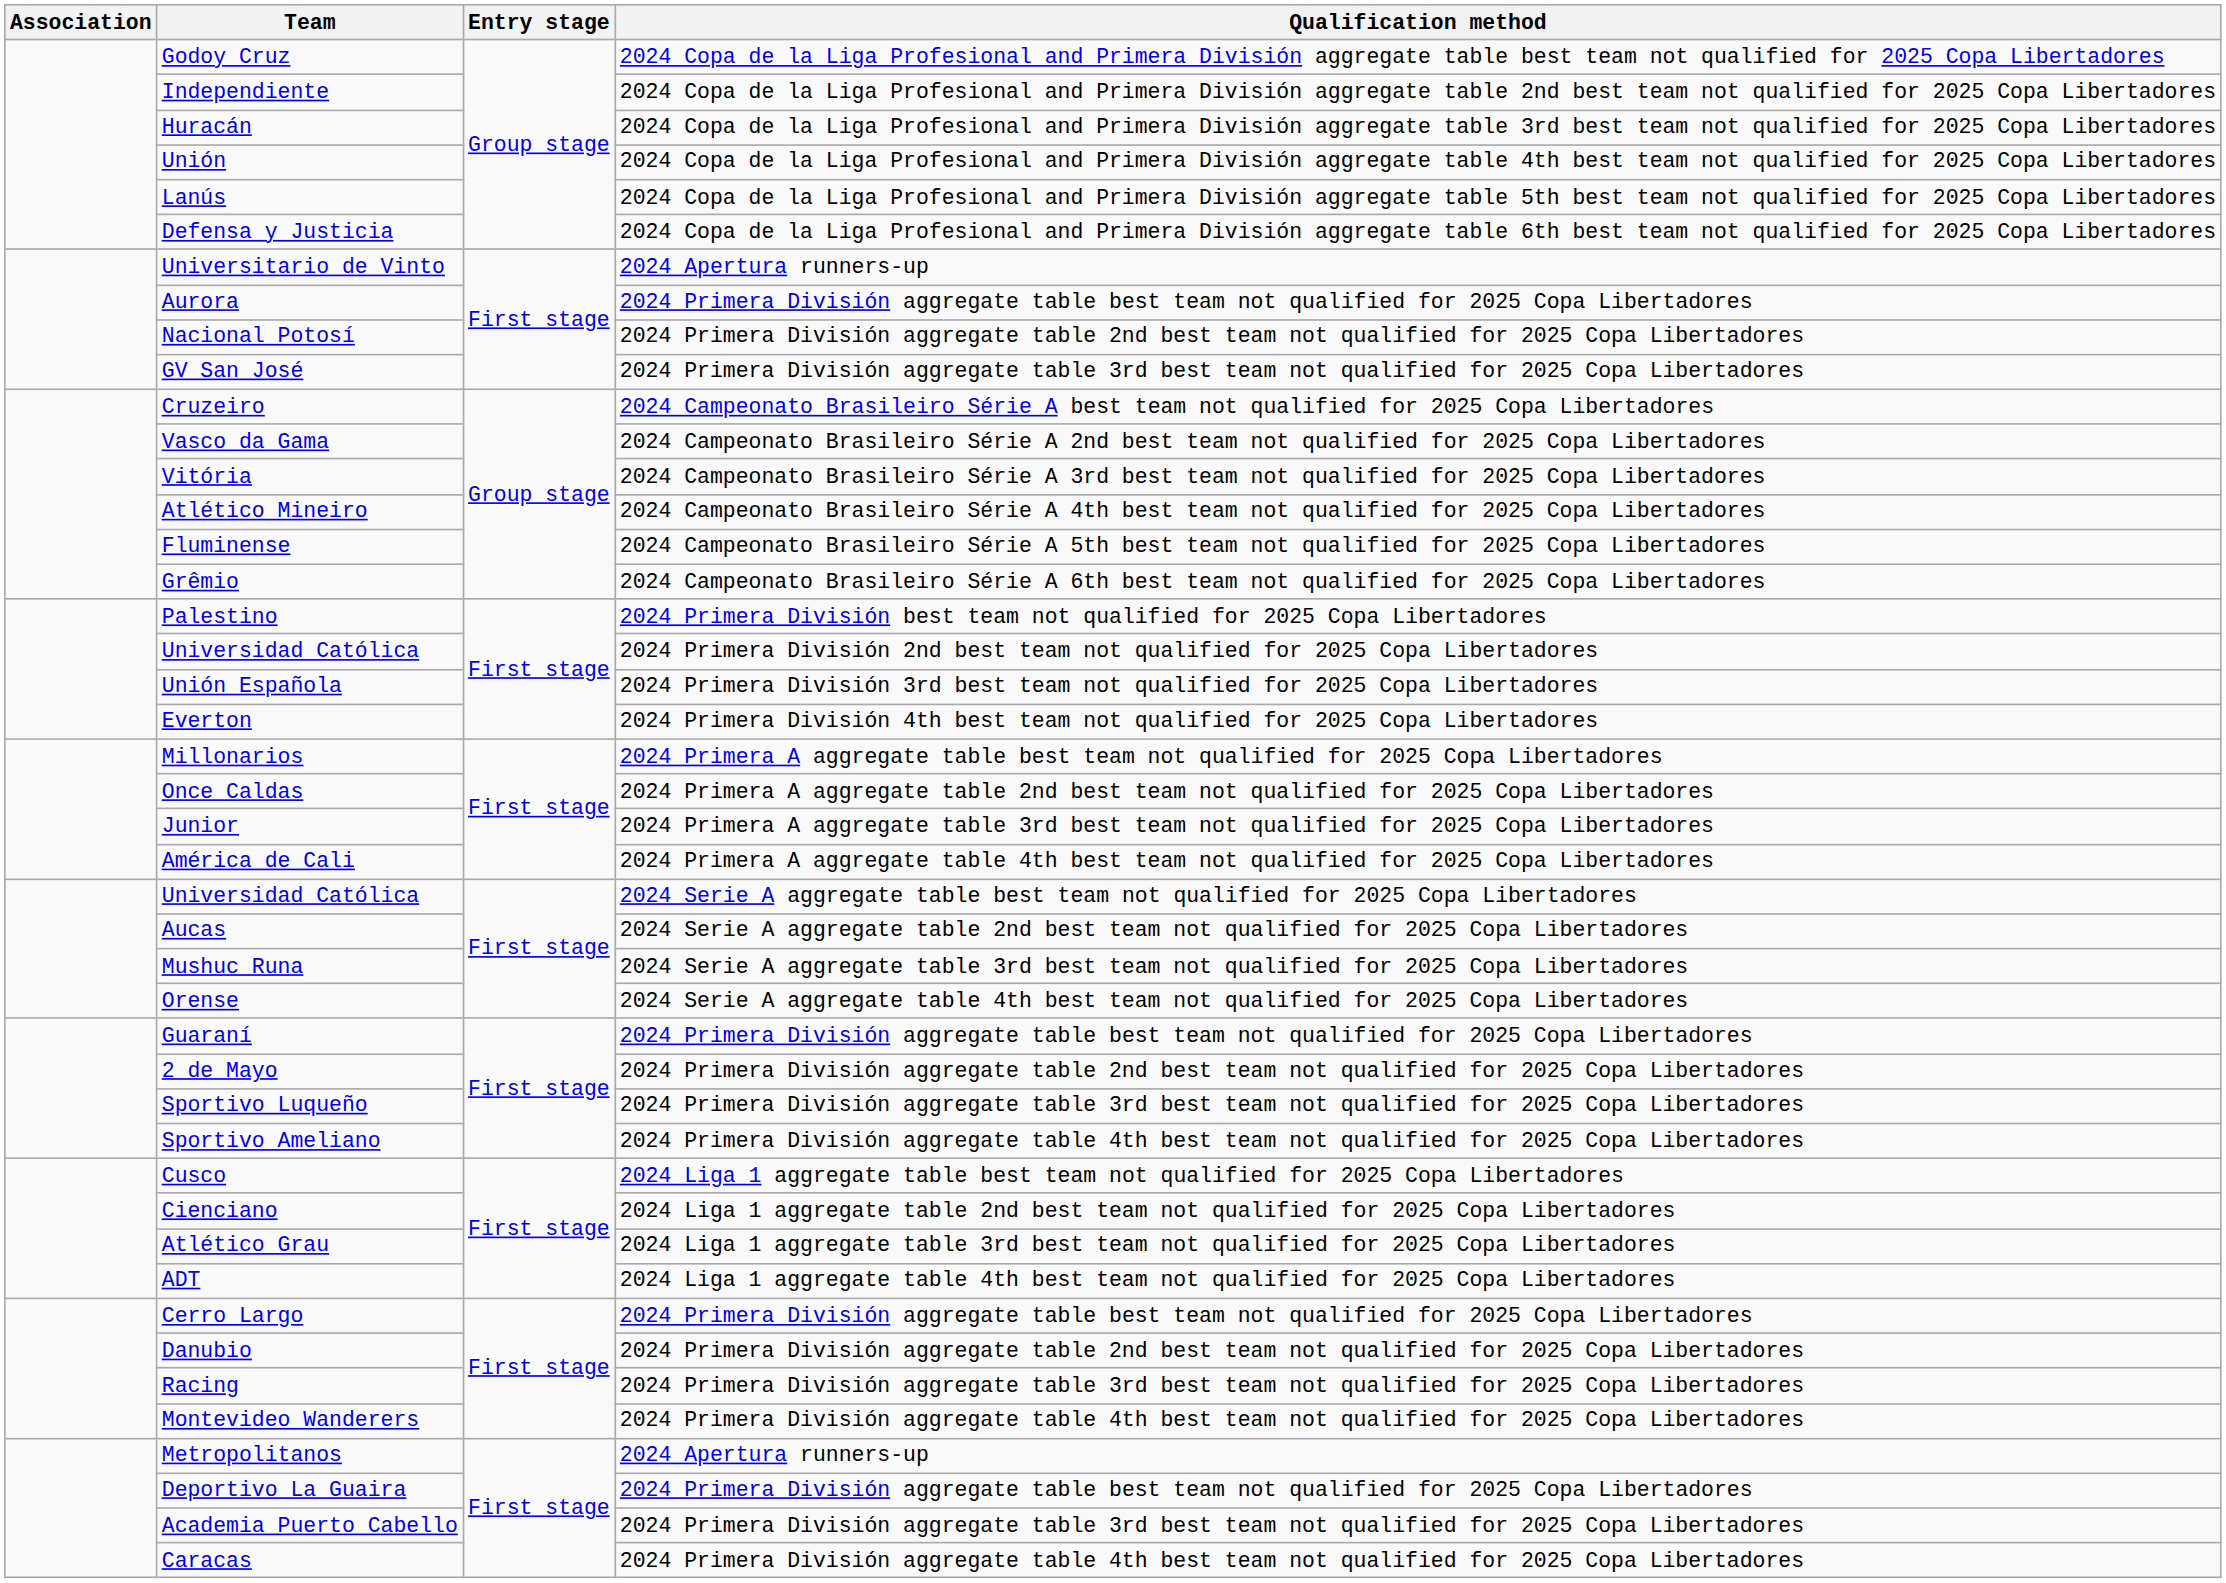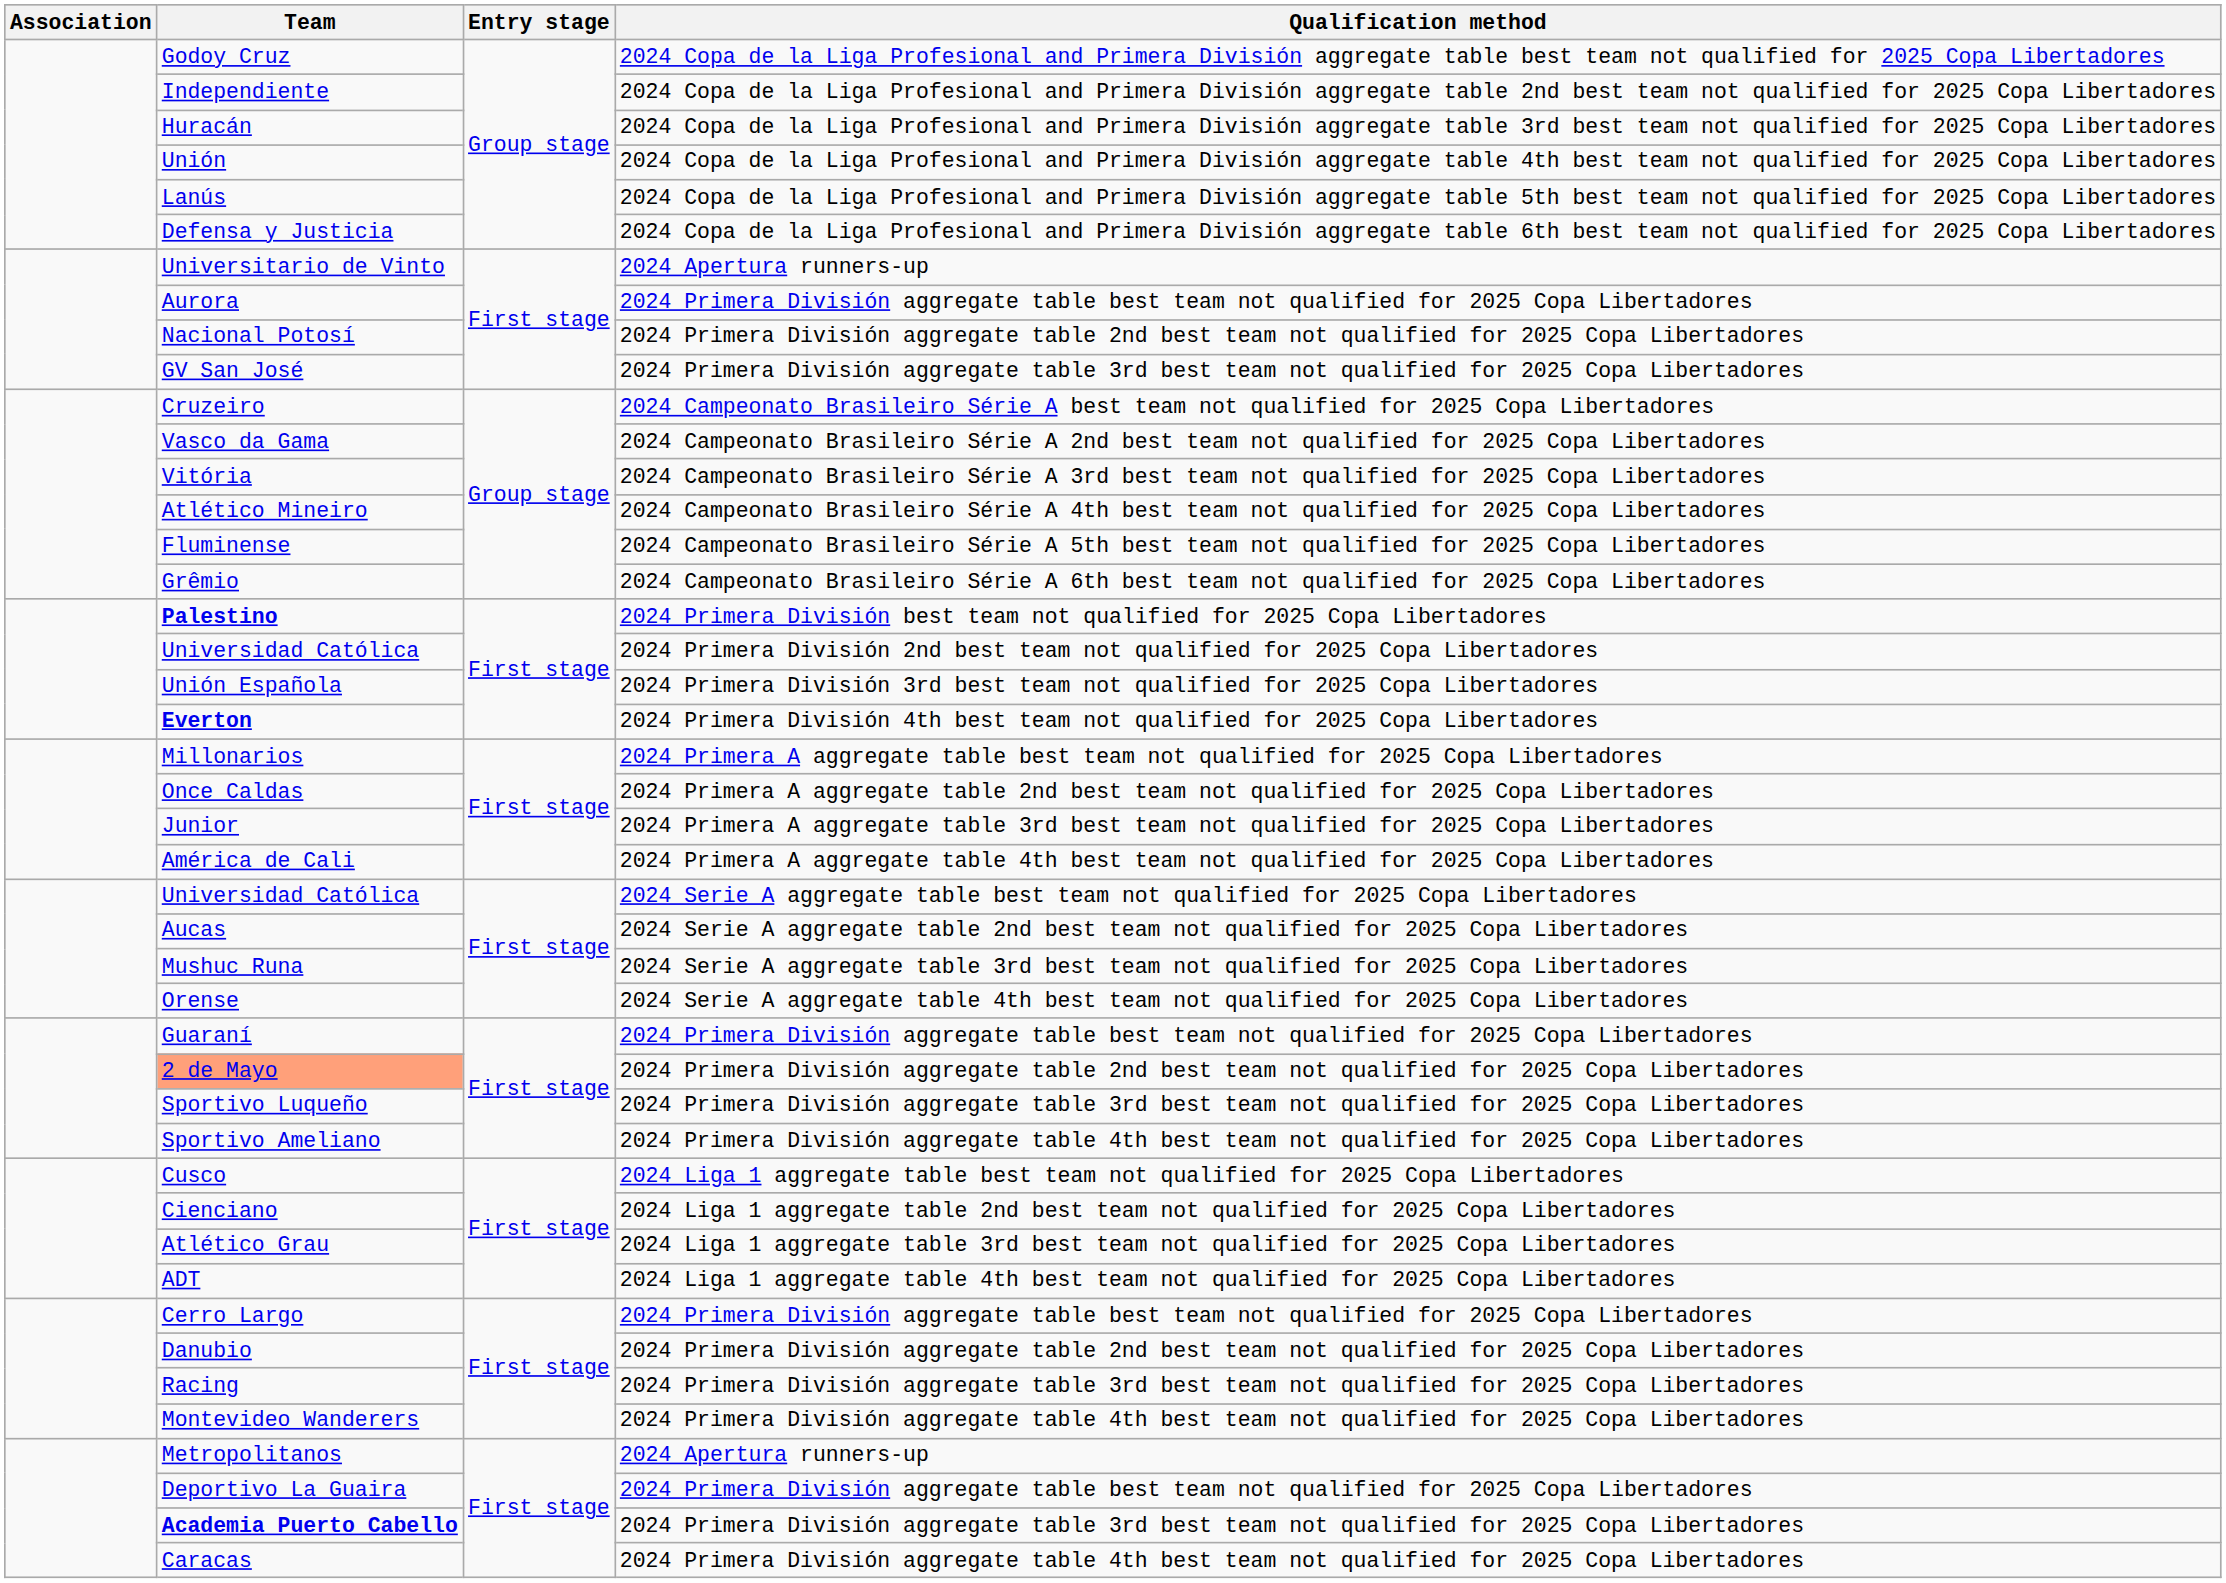(220, 617) normal -> (220, 617) bold
(207, 721) normal -> (207, 721) bold
(220, 1071) no background -> (220, 1071) lightsalmon background
(310, 1526) normal -> (310, 1526) bold
